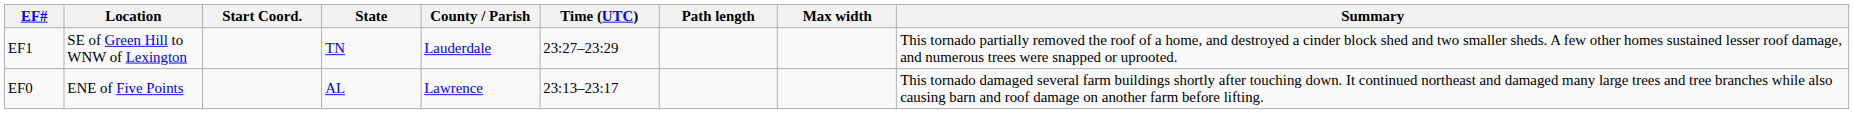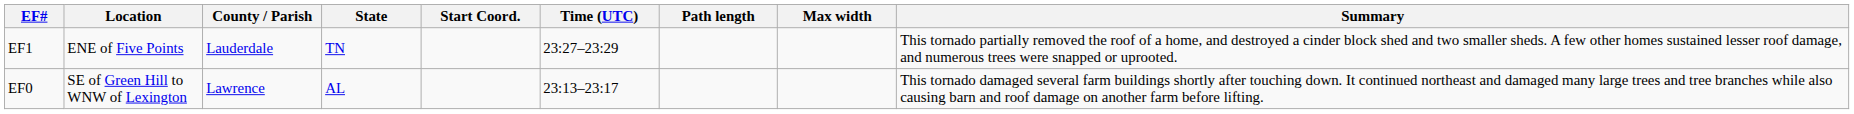columns swapped: (480, 16) <-> (262, 16)
(127, 48) SE of Green Hill to WNW of Lexington -> (125, 48) ENE of Five Points
(125, 88) ENE of Five Points -> (127, 88) SE of Green Hill to WNW of Lexington
